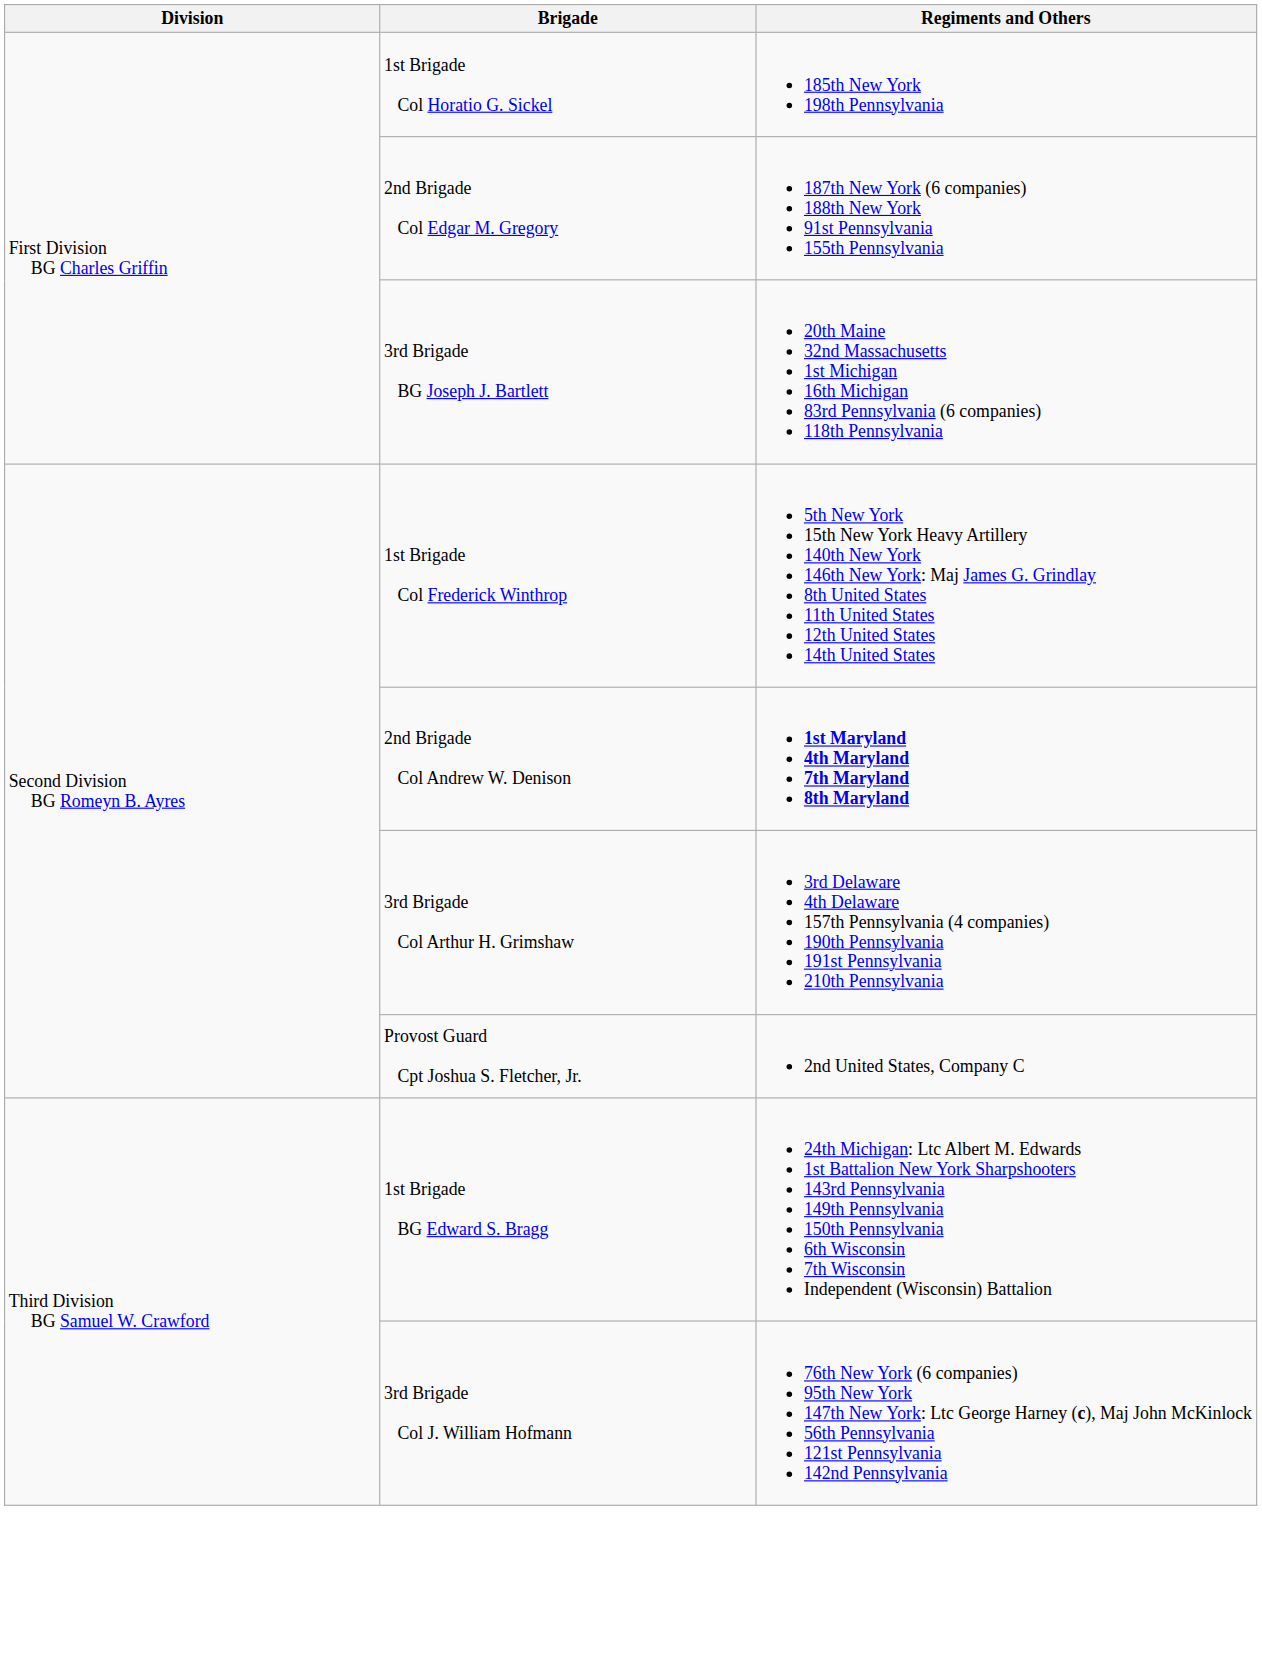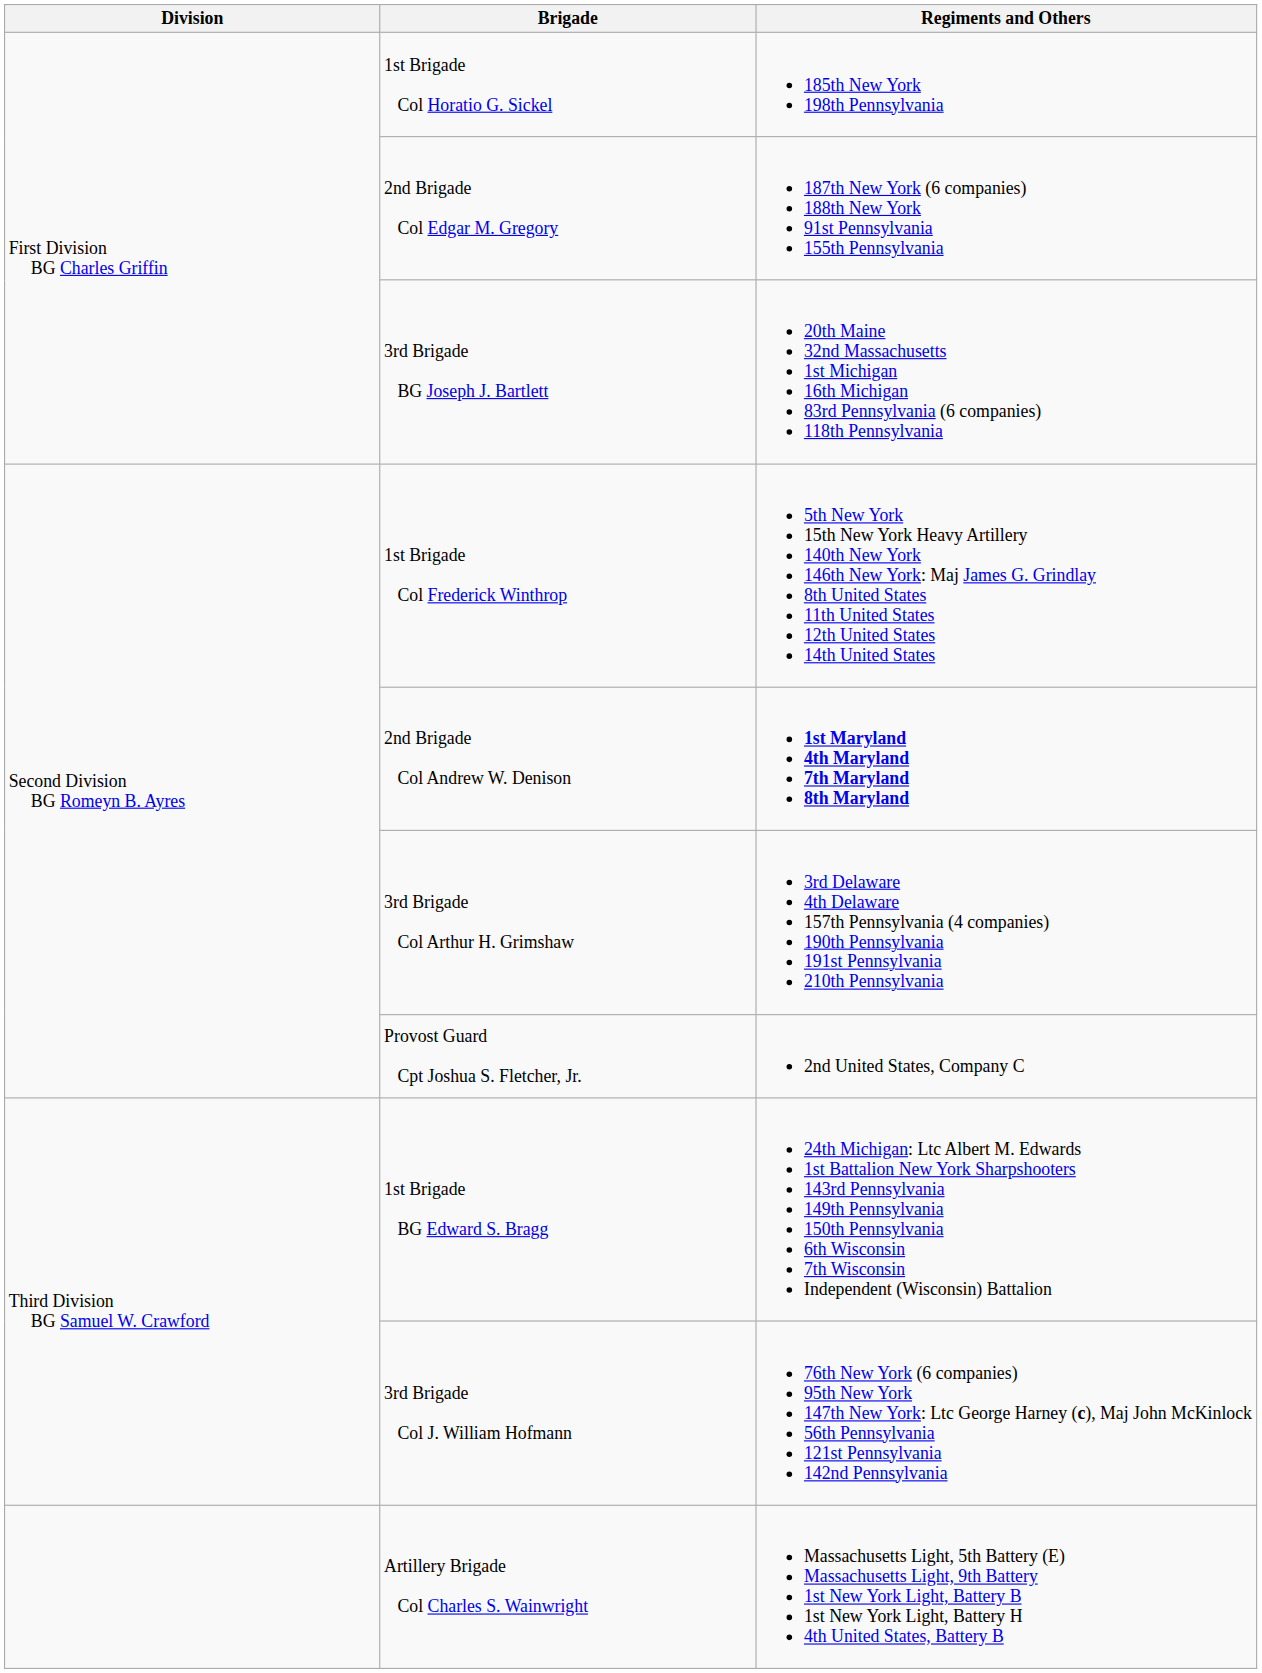+ row: (486, 1586)
